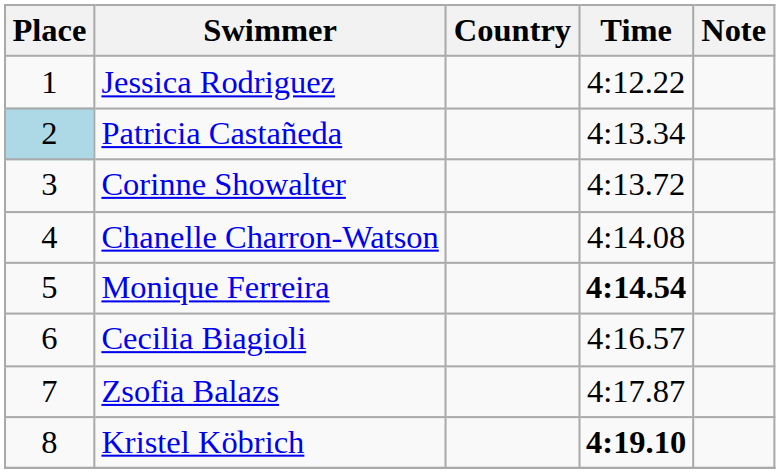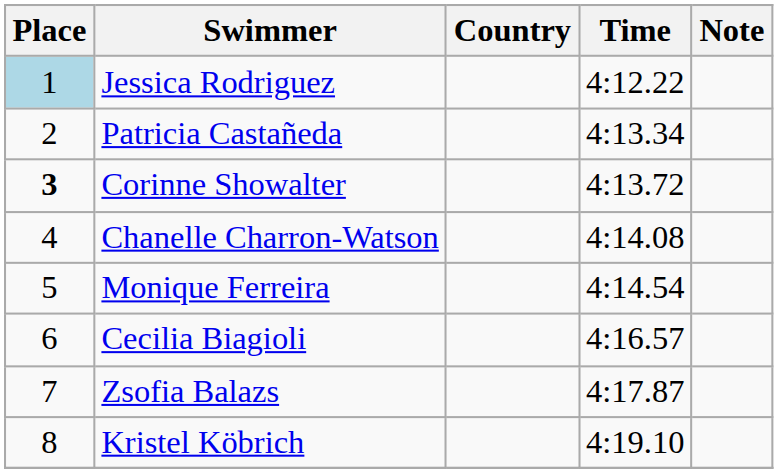(49, 81) no background -> (49, 81) lightblue background
(49, 133) lightblue background -> (49, 133) no background
(49, 184) normal -> (49, 184) bold
(636, 287) bold -> (635, 287) normal
(636, 442) bold -> (635, 442) normal
